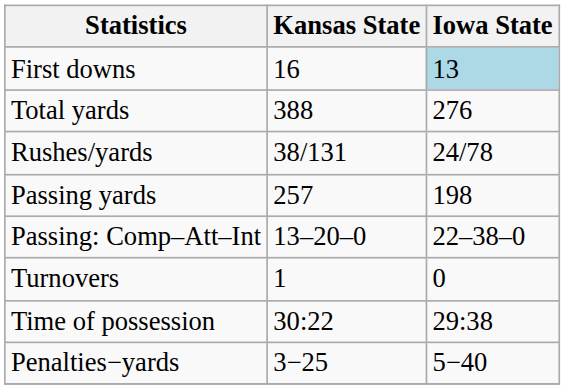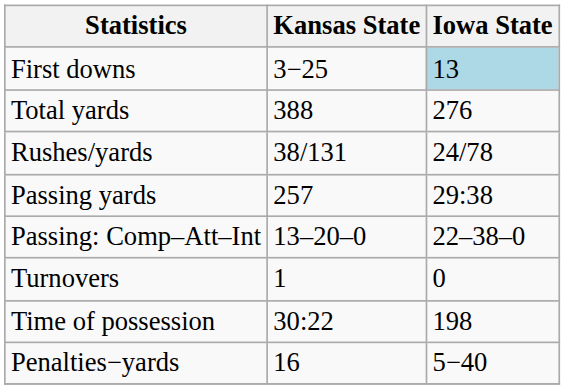(287, 68) 16 -> (301, 68) 3−25
(452, 194) 198 -> (463, 194) 29:38
(463, 320) 29:38 -> (452, 320) 198
(301, 363) 3−25 -> (287, 363) 16
